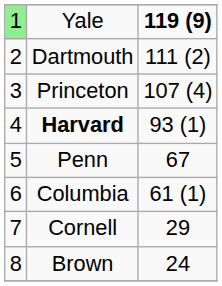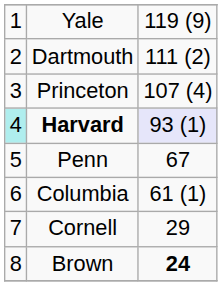(16, 21) lightgreen background -> (16, 21) no background
(178, 21) bold -> (178, 21) normal
(16, 125) no background -> (16, 125) paleturquoise background
(178, 125) no background -> (178, 125) lavender background
(178, 263) normal -> (178, 263) bold
